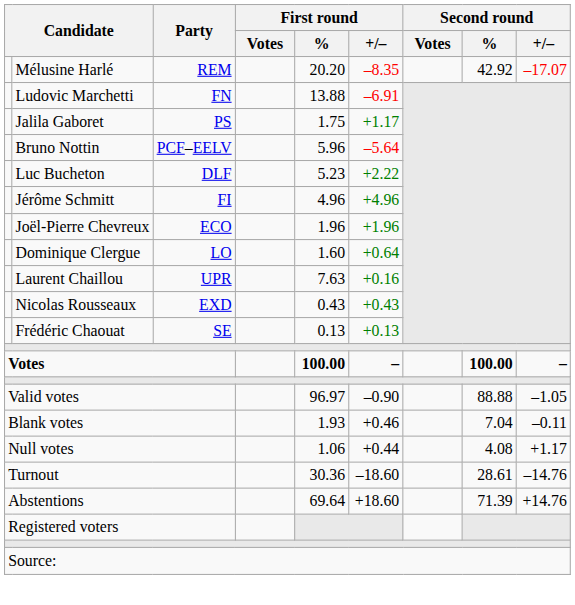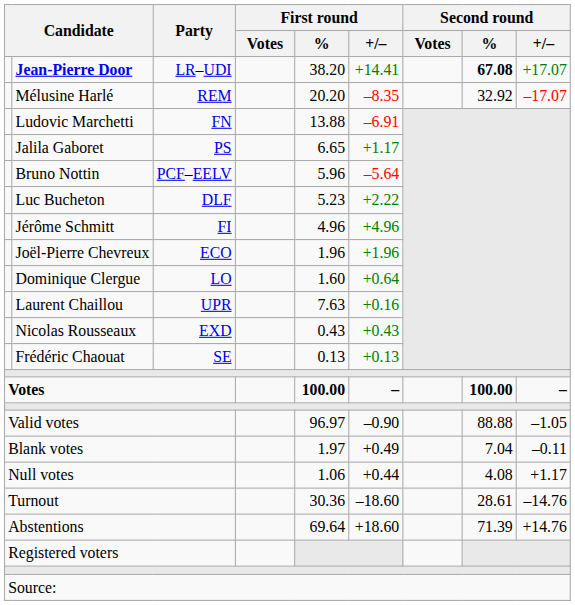+ row: (74, 69)
(495, 69) 42.92 -> (495, 95) 32.92
(331, 121) 1.75 -> (331, 148) 6.65
(331, 423) 1.93 -> (331, 449) 1.97
(381, 423) +0.46 -> (381, 449) +0.49
